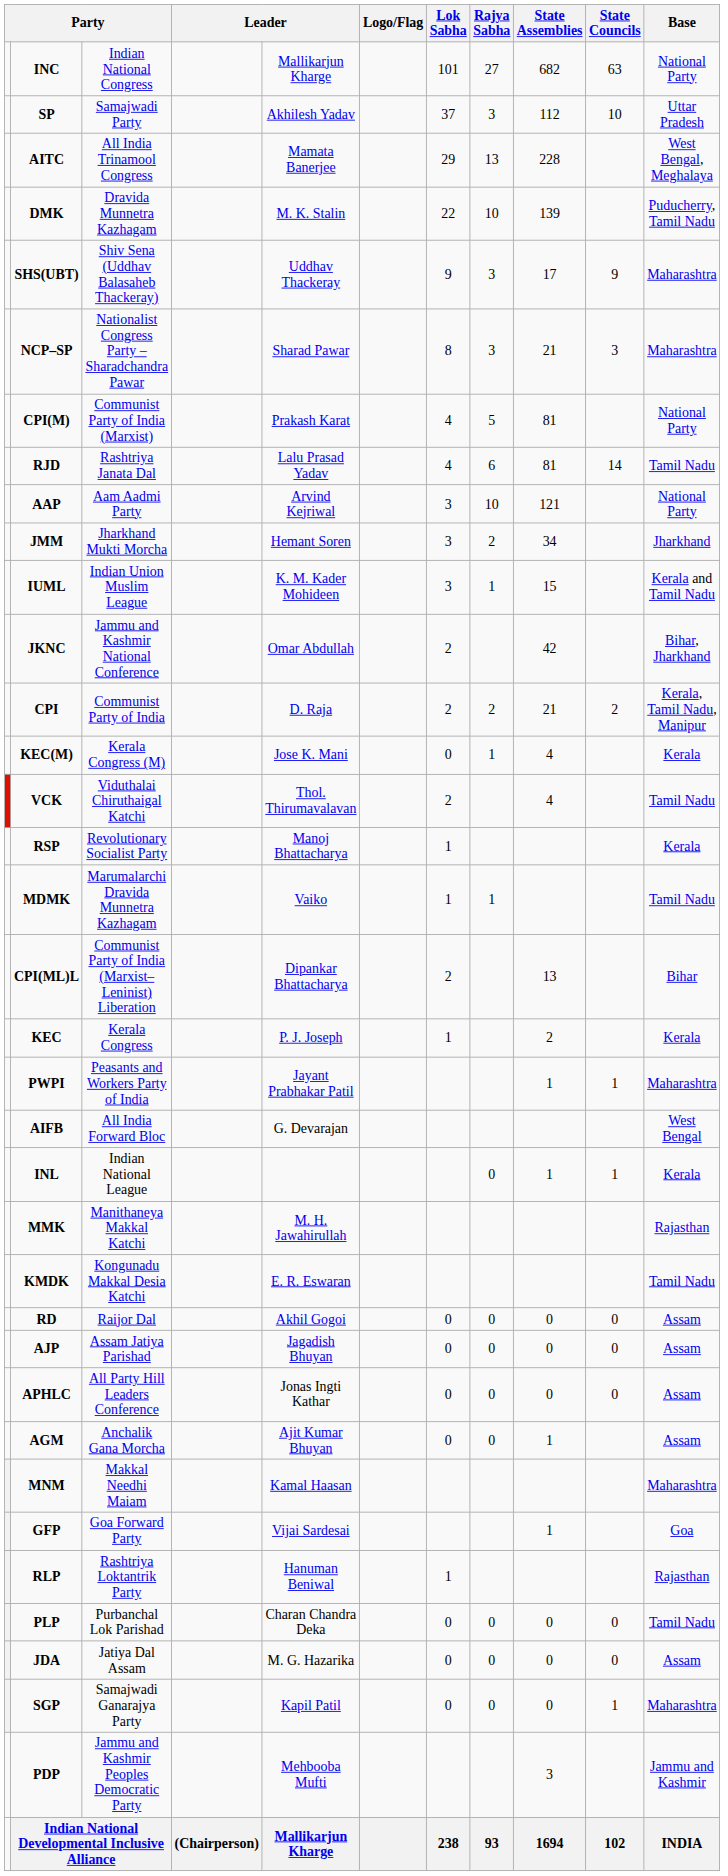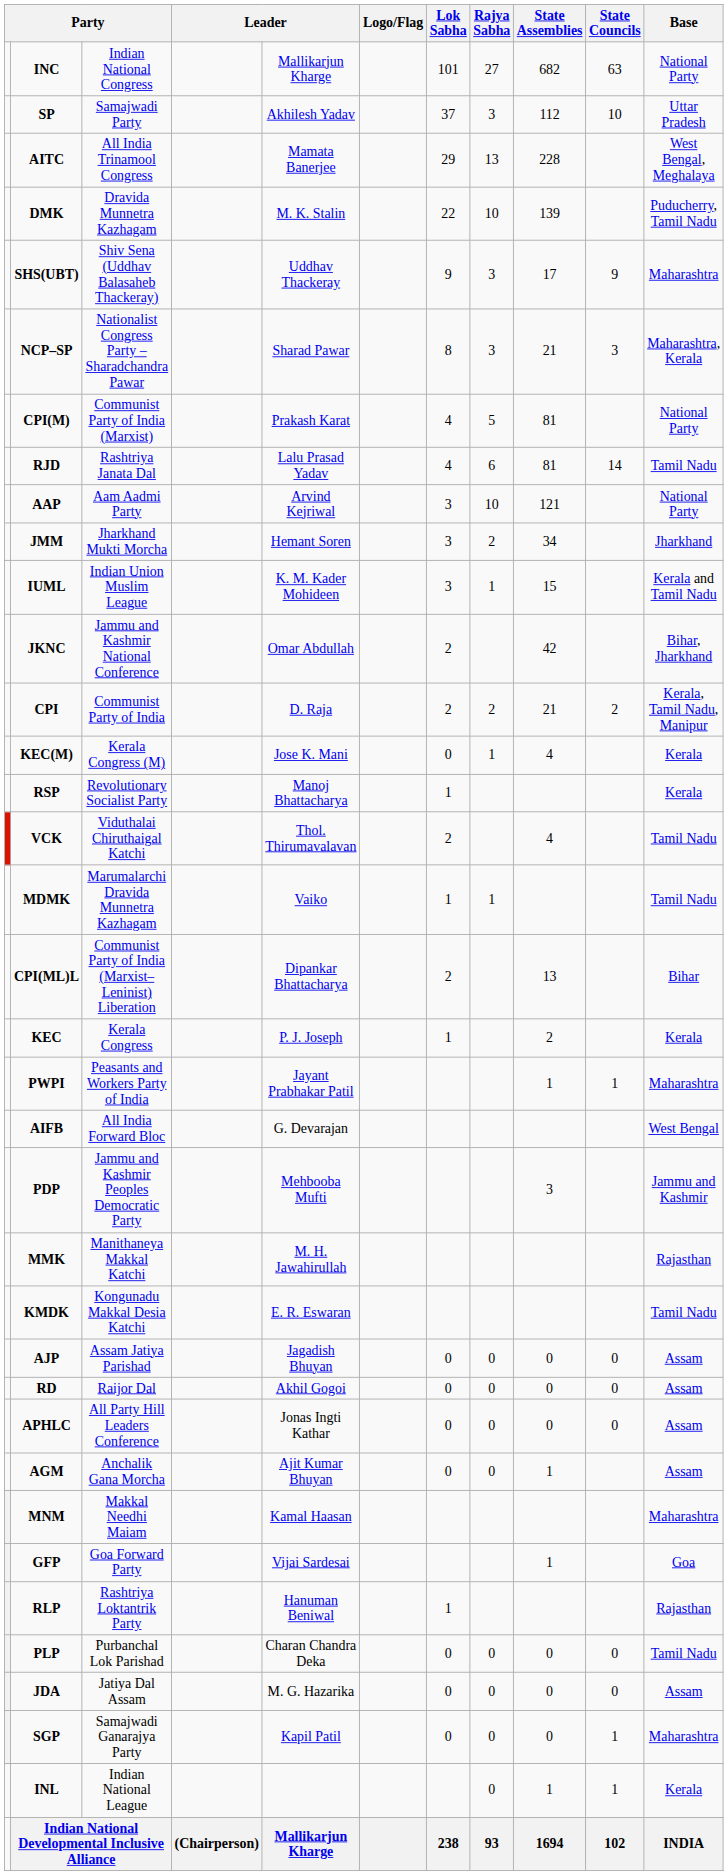(682, 351) Maharashtra -> (684, 351) Maharashtra, Kerala
rows swapped: (47, 800) <-> (47, 846)
rows swapped: (47, 1774) <-> (47, 1174)
rows swapped: (47, 1319) <-> (47, 1349)
